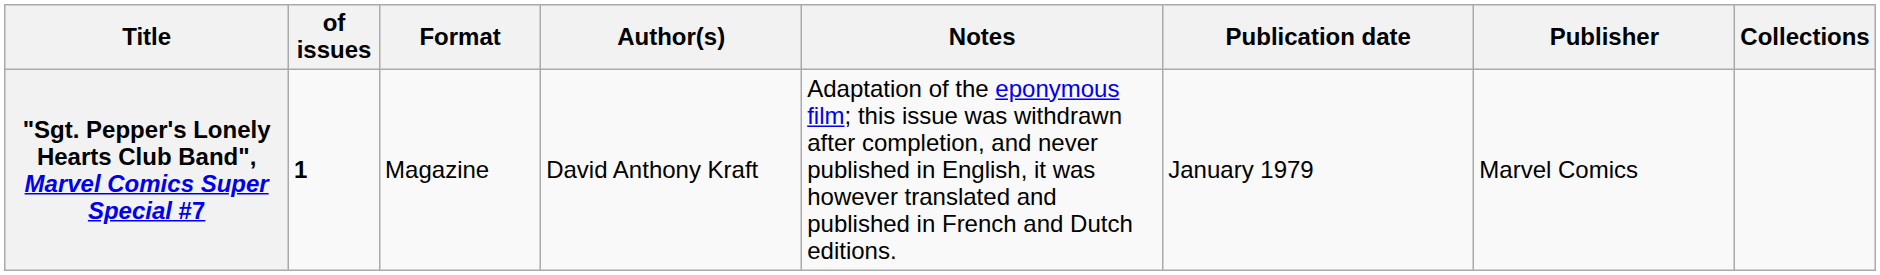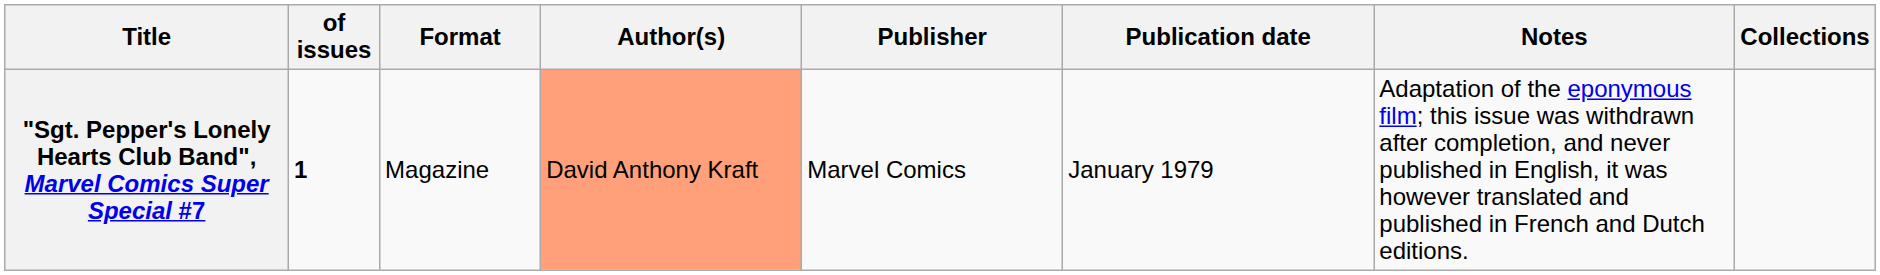columns swapped: (1604, 37) <-> (982, 37)
(652, 169) no background -> (652, 169) lightsalmon background
